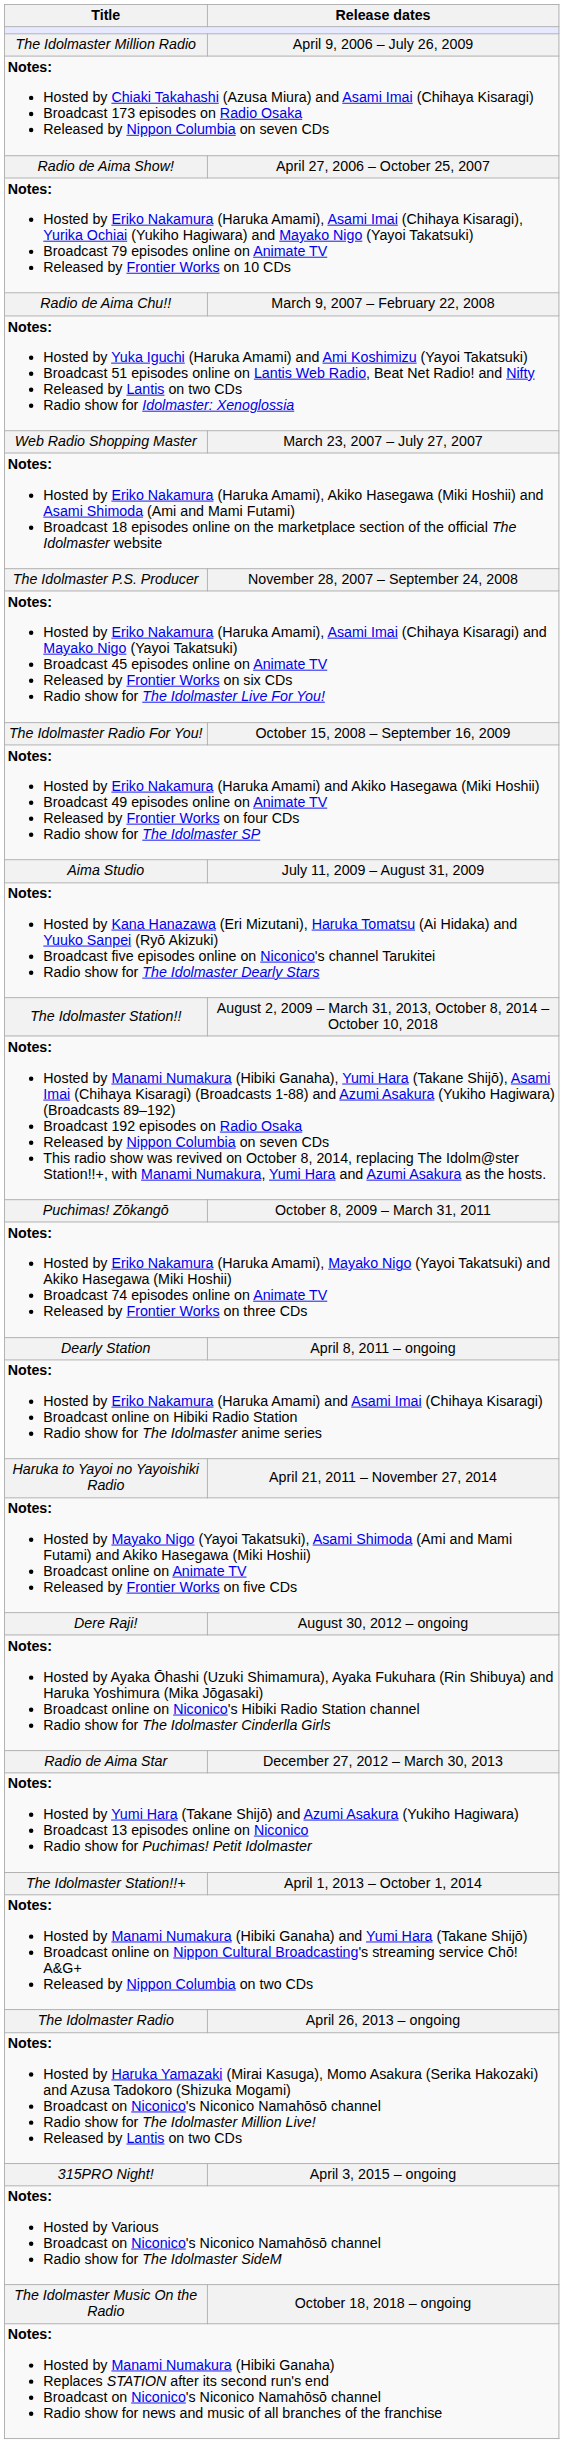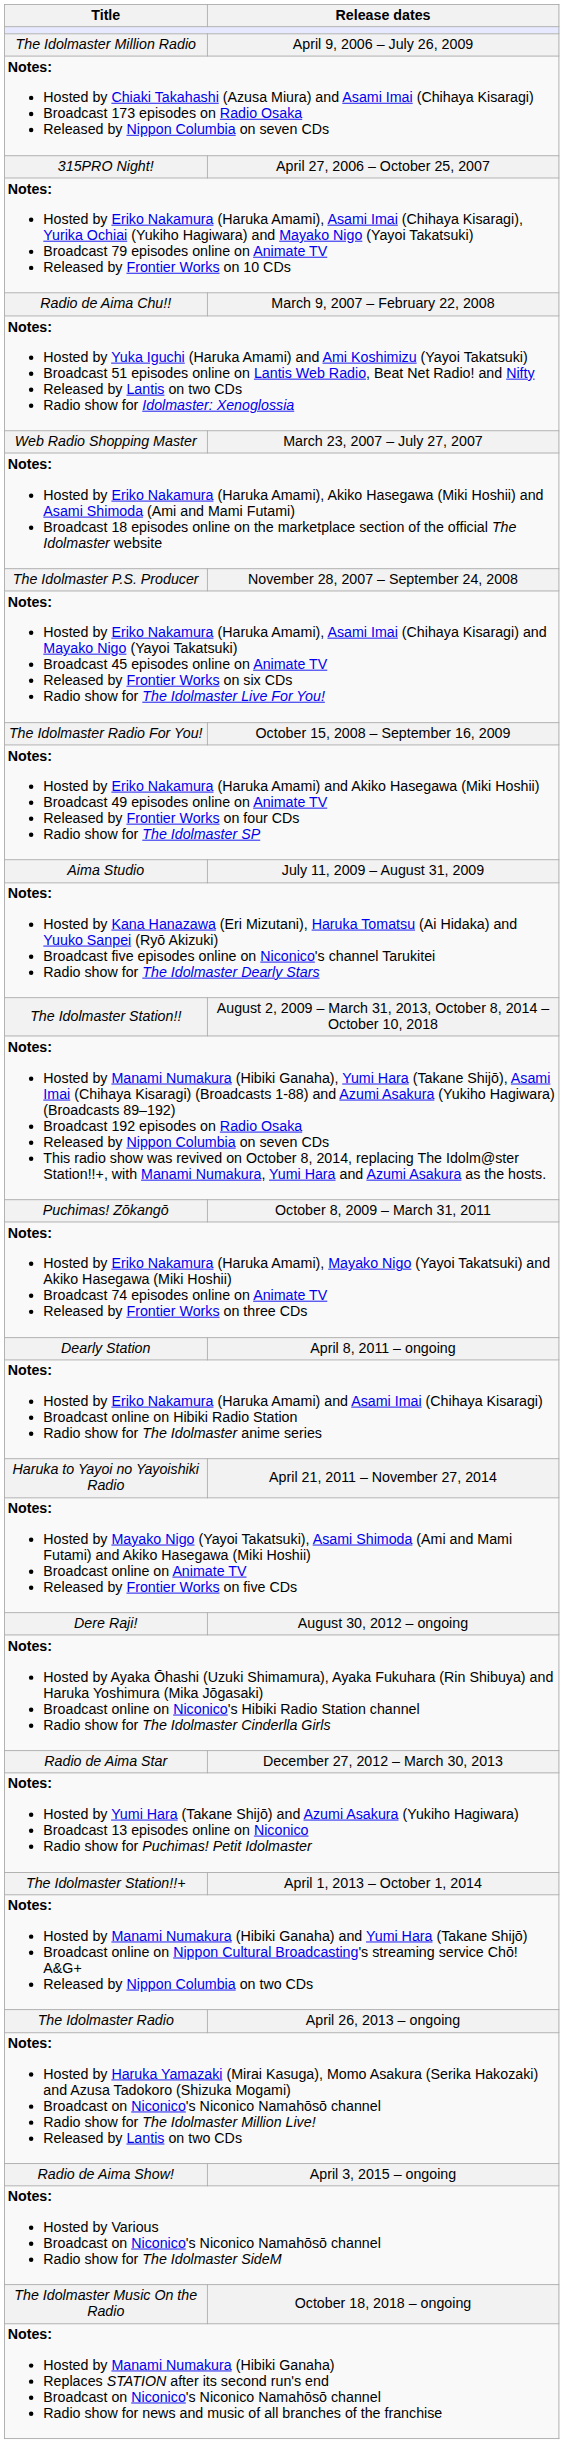(106, 166) Radio de Aima Show! -> (106, 166) 315PRO Night!
(106, 2174) 315PRO Night! -> (106, 2174) Radio de Aima Show!
